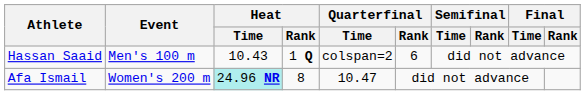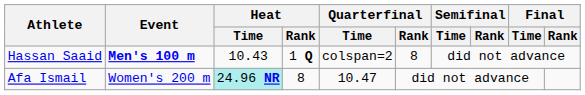(152, 57) normal -> (152, 57) bold
(414, 57) 6 -> (414, 57) 8
